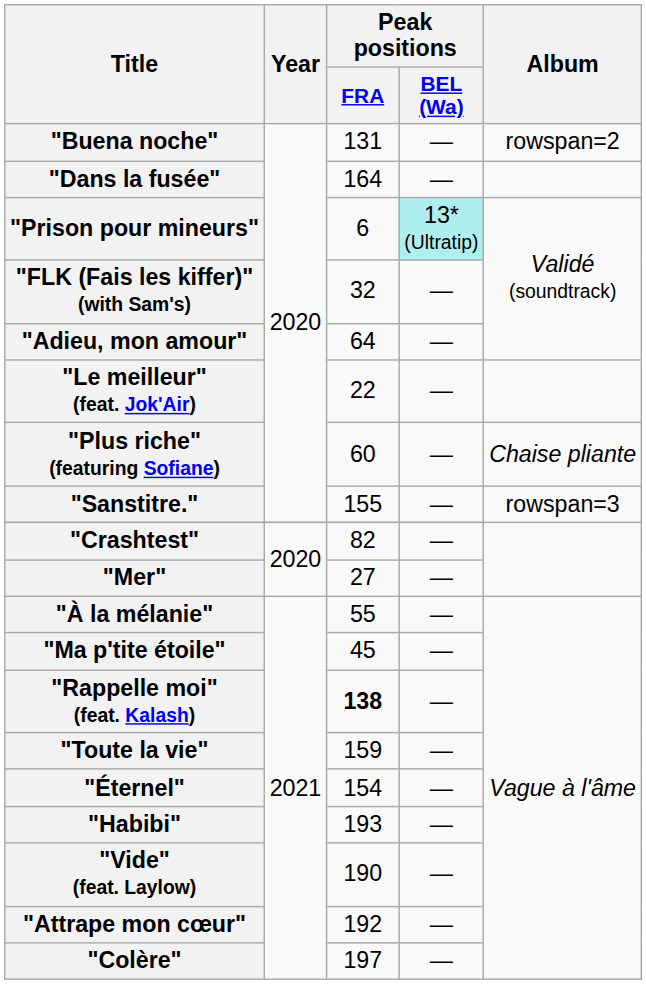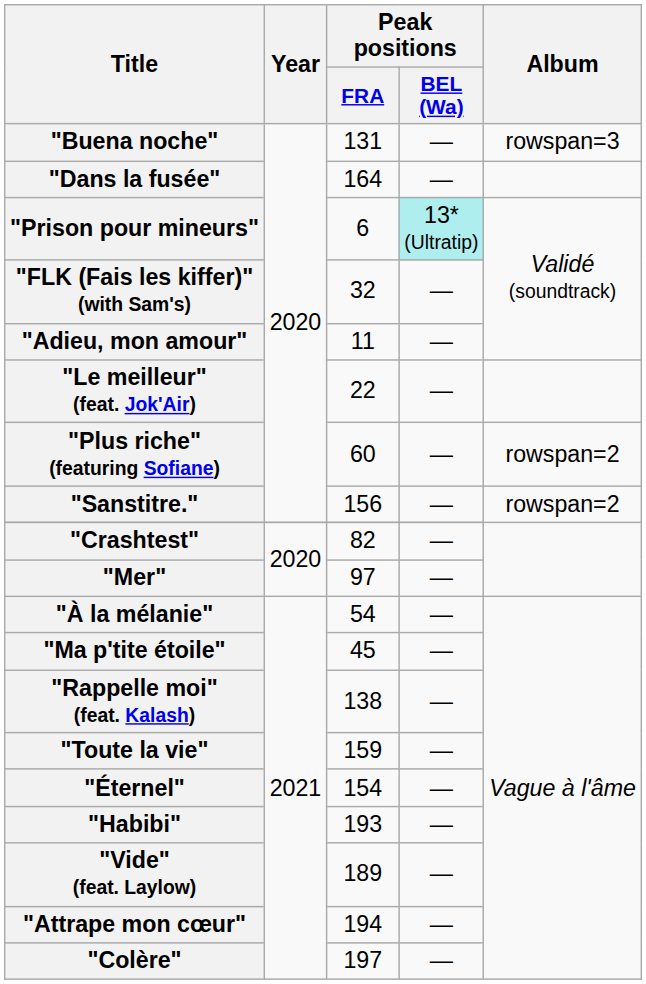(563, 141) rowspan=2 -> (562, 141) rowspan=3
(363, 341) 64 -> (363, 341) 11
(563, 454) Chaise pliante -> (562, 454) rowspan=2
(363, 503) 155 -> (363, 503) 156
(563, 503) rowspan=3 -> (562, 503) rowspan=2
(363, 577) 27 -> (363, 577) 97
(363, 614) 55 -> (363, 614) 54
(363, 700) bold -> (363, 700) normal
(363, 874) 190 -> (363, 874) 189
(363, 924) 192 -> (363, 924) 194
